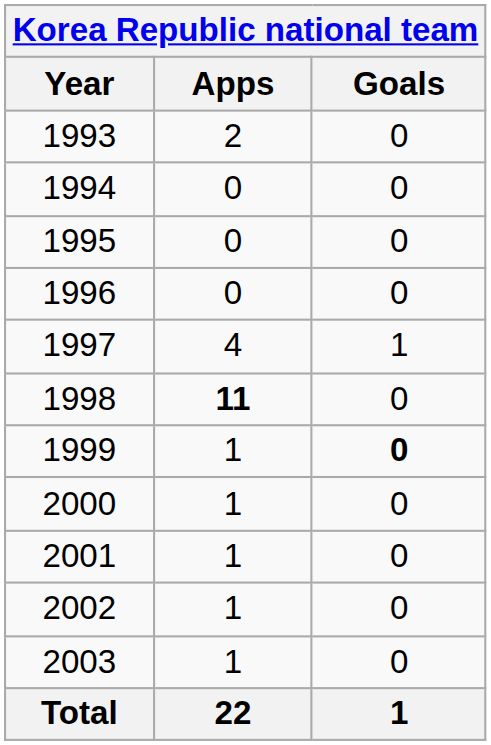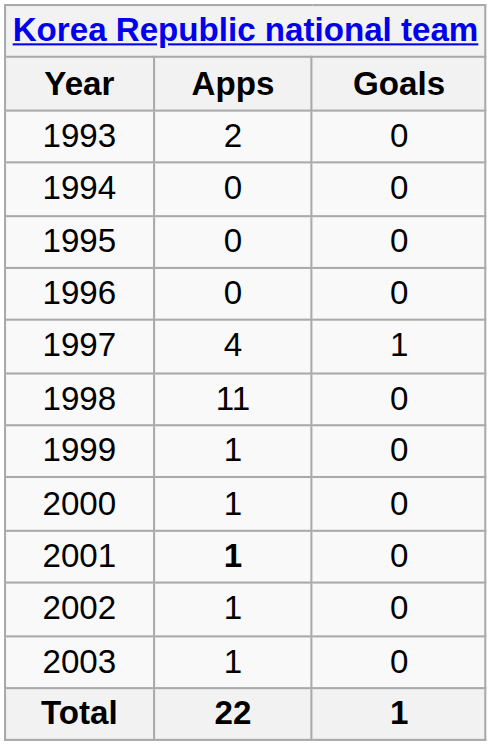(233, 398) bold -> (233, 398) normal
(399, 450) bold -> (399, 450) normal
(233, 556) normal -> (233, 556) bold
